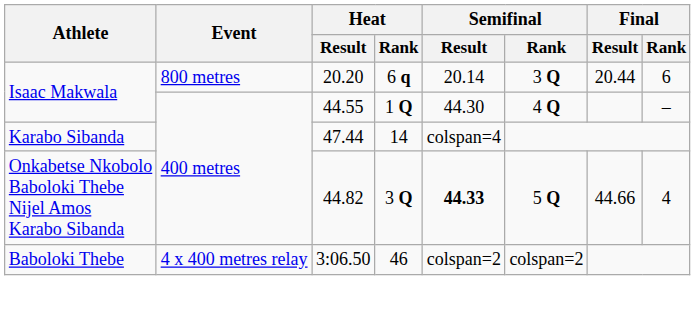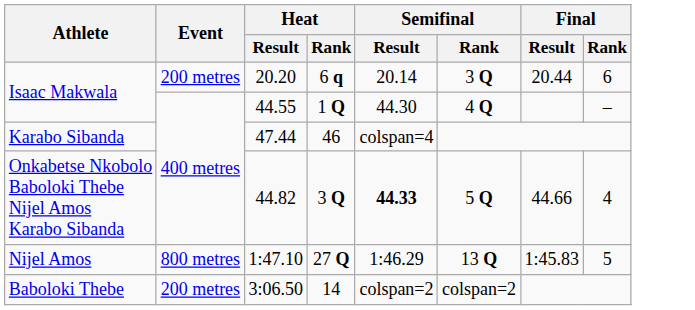(200, 77) 800 metres -> (200, 77) 200 metres
(399, 136) 14 -> (331, 136) 46
+ row: (276, 260)
(234, 260) 4 x 400 metres relay -> (200, 289) 200 metres
(399, 260) 46 -> (331, 289) 14
